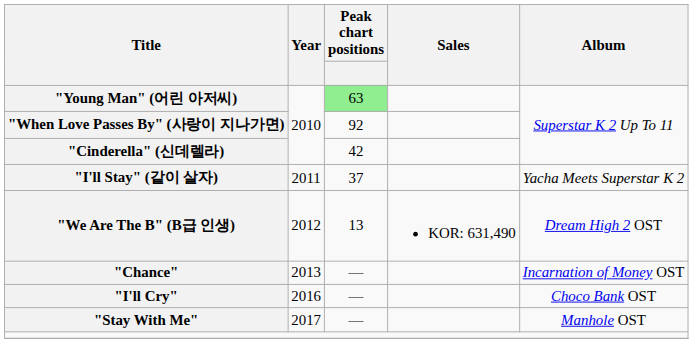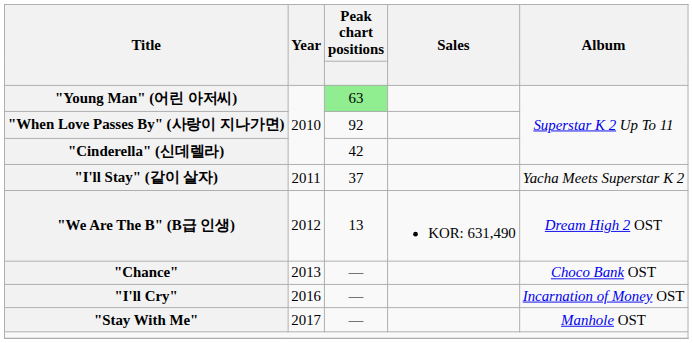(603, 272) Incarnation of Money OST -> (603, 272) Choco Bank OST
(603, 296) Choco Bank OST -> (603, 296) Incarnation of Money OST
